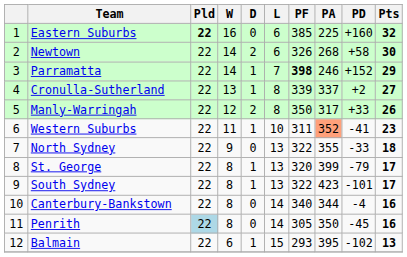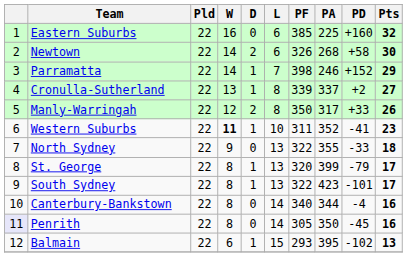(204, 33) bold -> (204, 33) normal
(302, 71) bold -> (302, 71) normal
(230, 128) normal -> (230, 128) bold
(329, 128) lightsalmon background -> (329, 128) no background
(16, 224) no background -> (16, 224) lavender background
(204, 224) lightblue background -> (204, 224) no background
